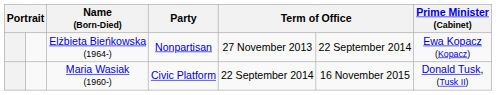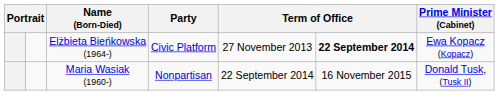(183, 47) Nonpartisan -> (183, 47) Civic Platform
(365, 47) normal -> (366, 47) bold
(183, 76) Civic Platform -> (183, 76) Nonpartisan
